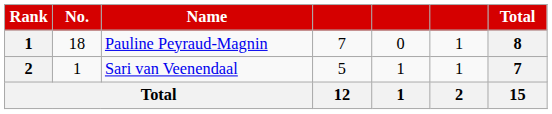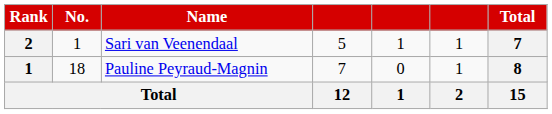rows swapped: (186, 43) <-> (171, 69)
